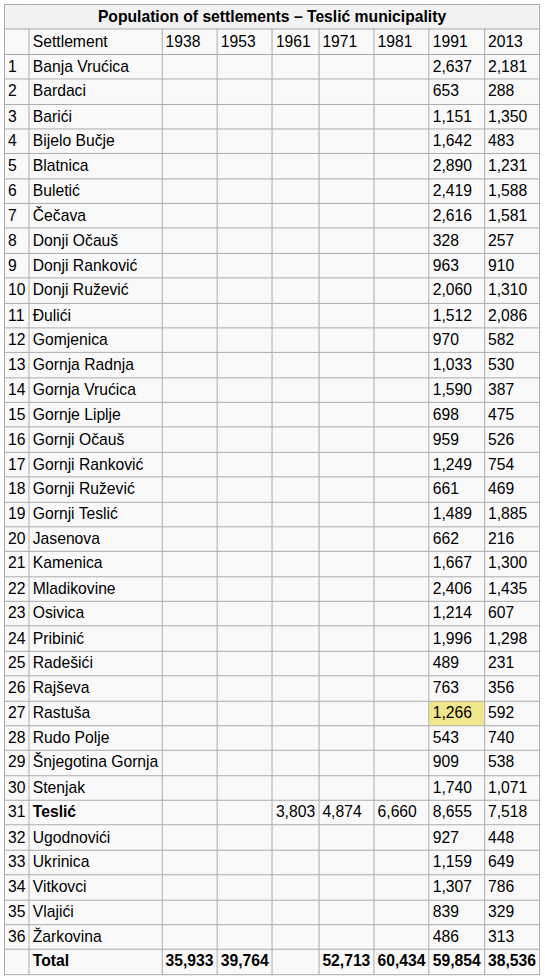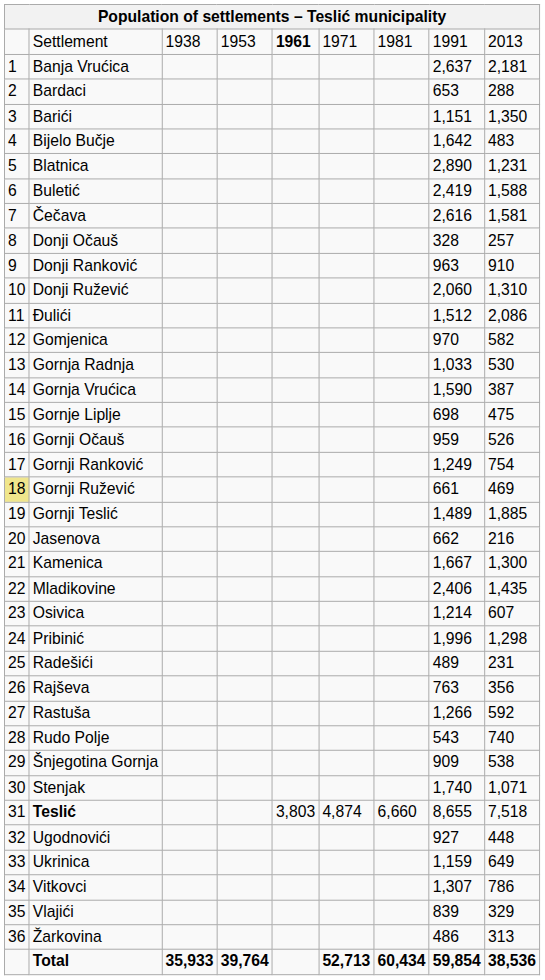(293, 41) normal -> (293, 41) bold
(17, 489) no background -> (17, 489) khaki background
(452, 713) khaki background -> (452, 713) no background
